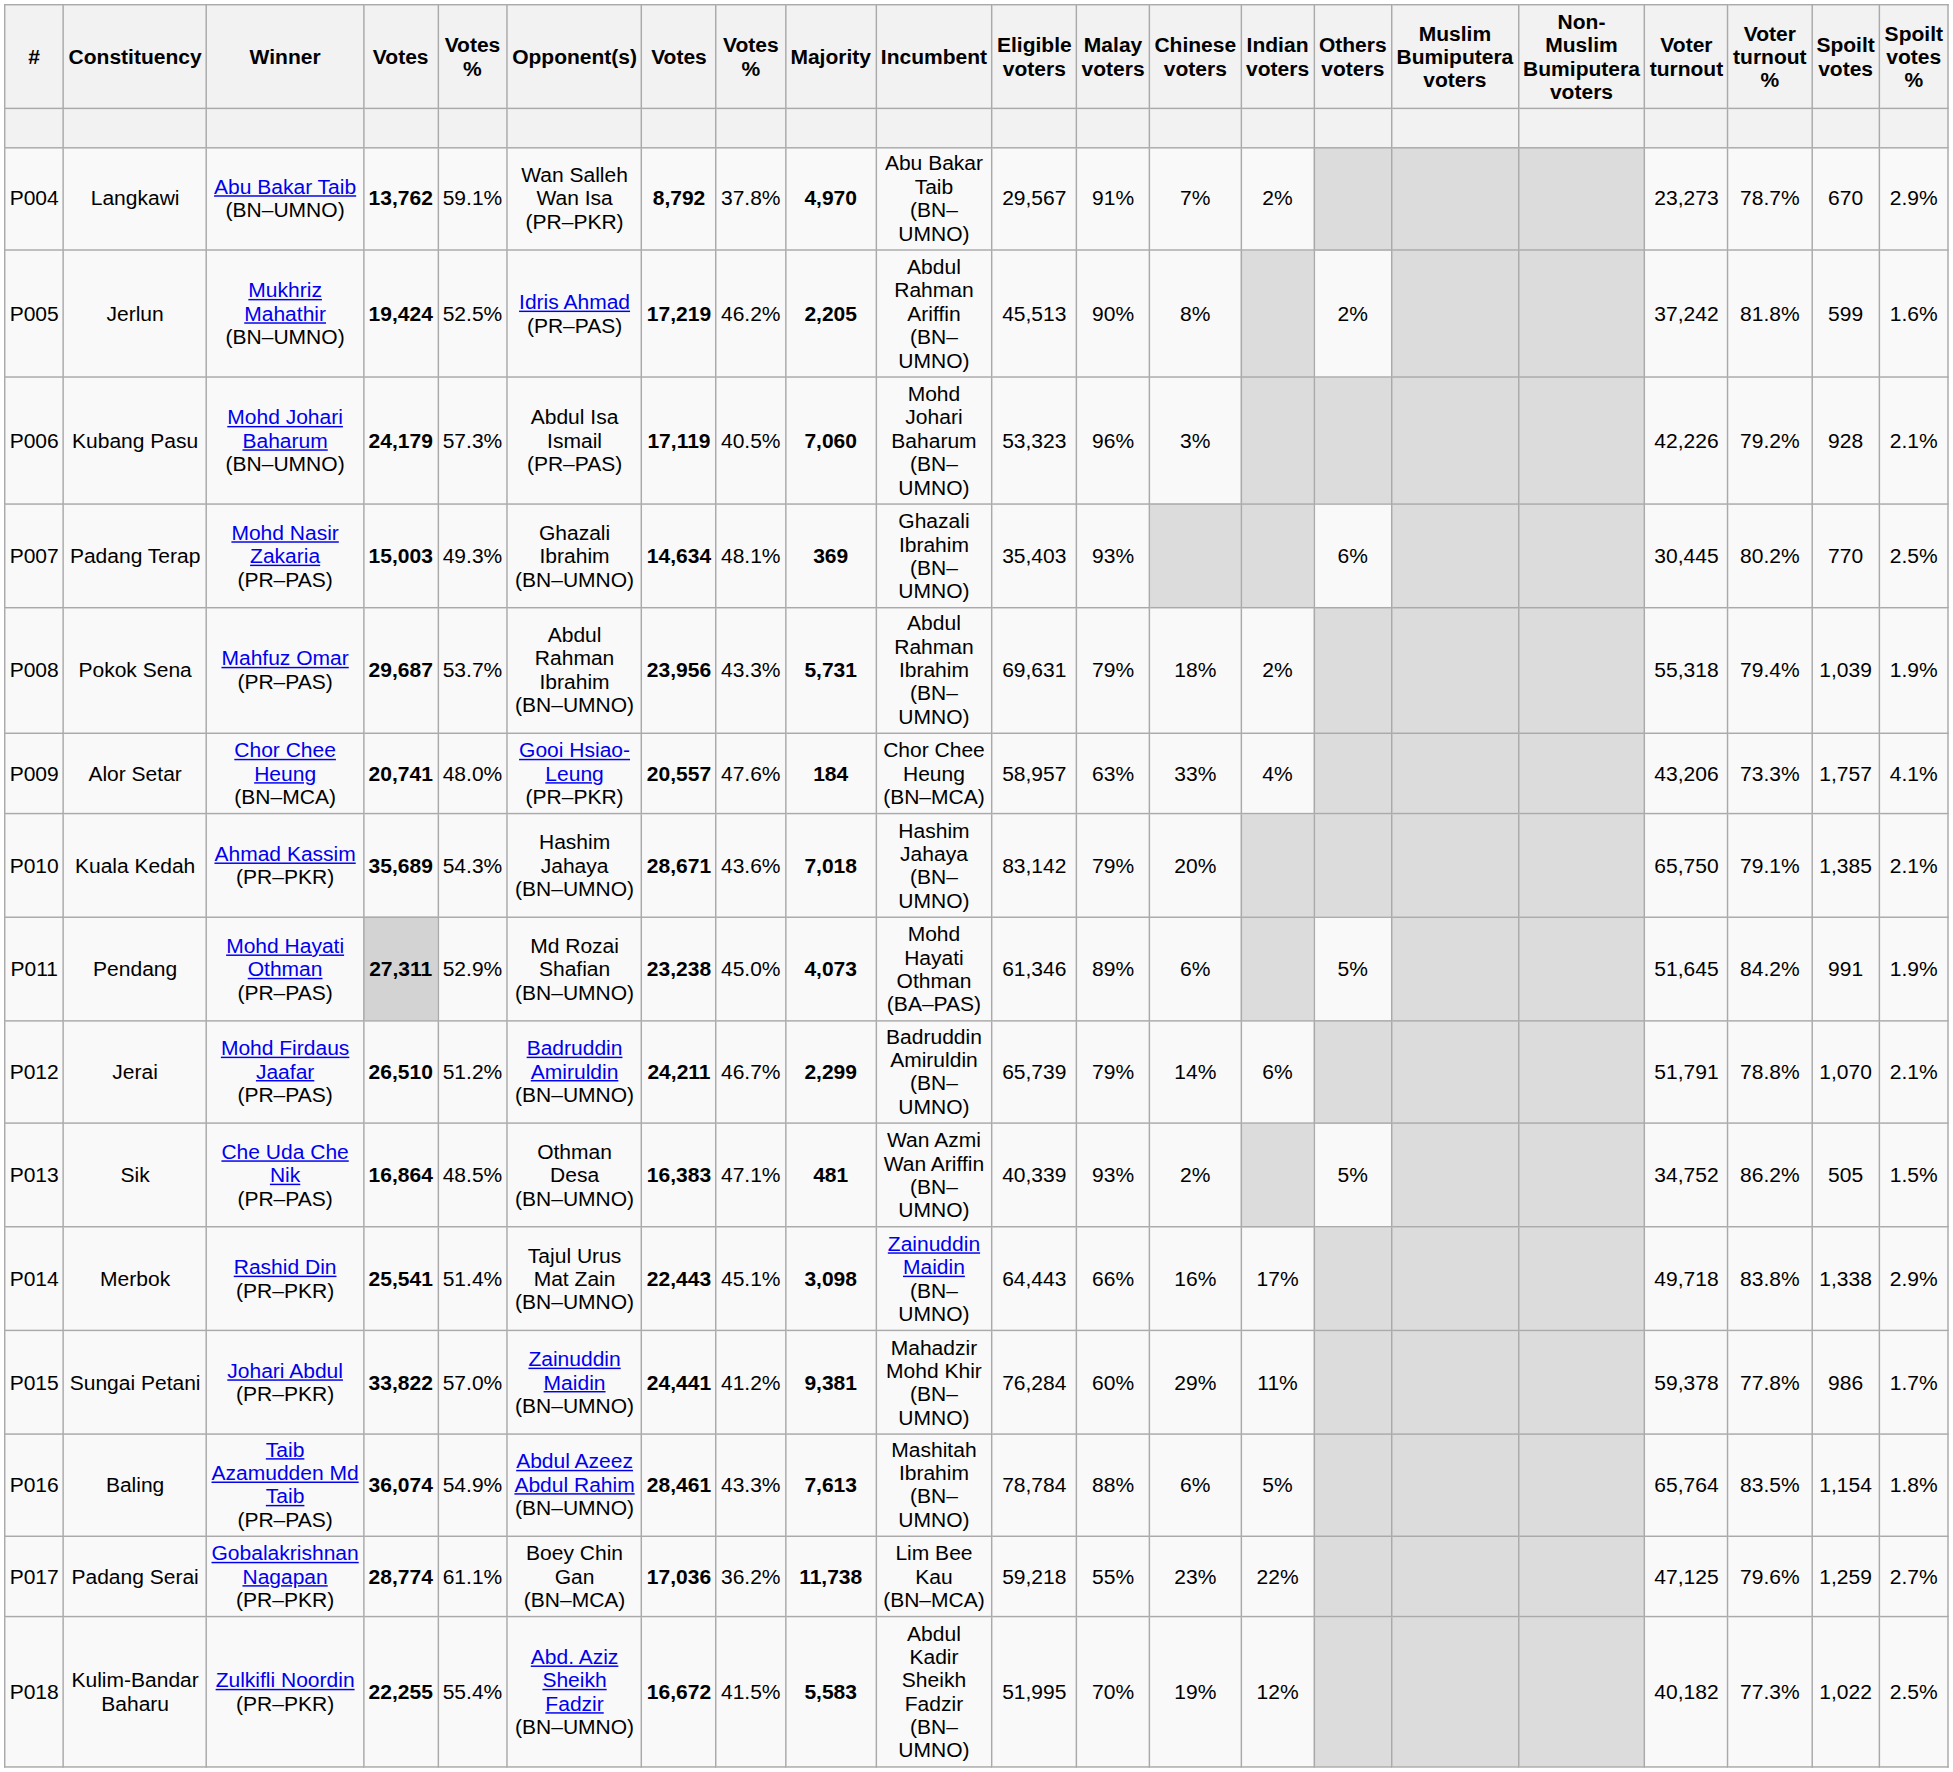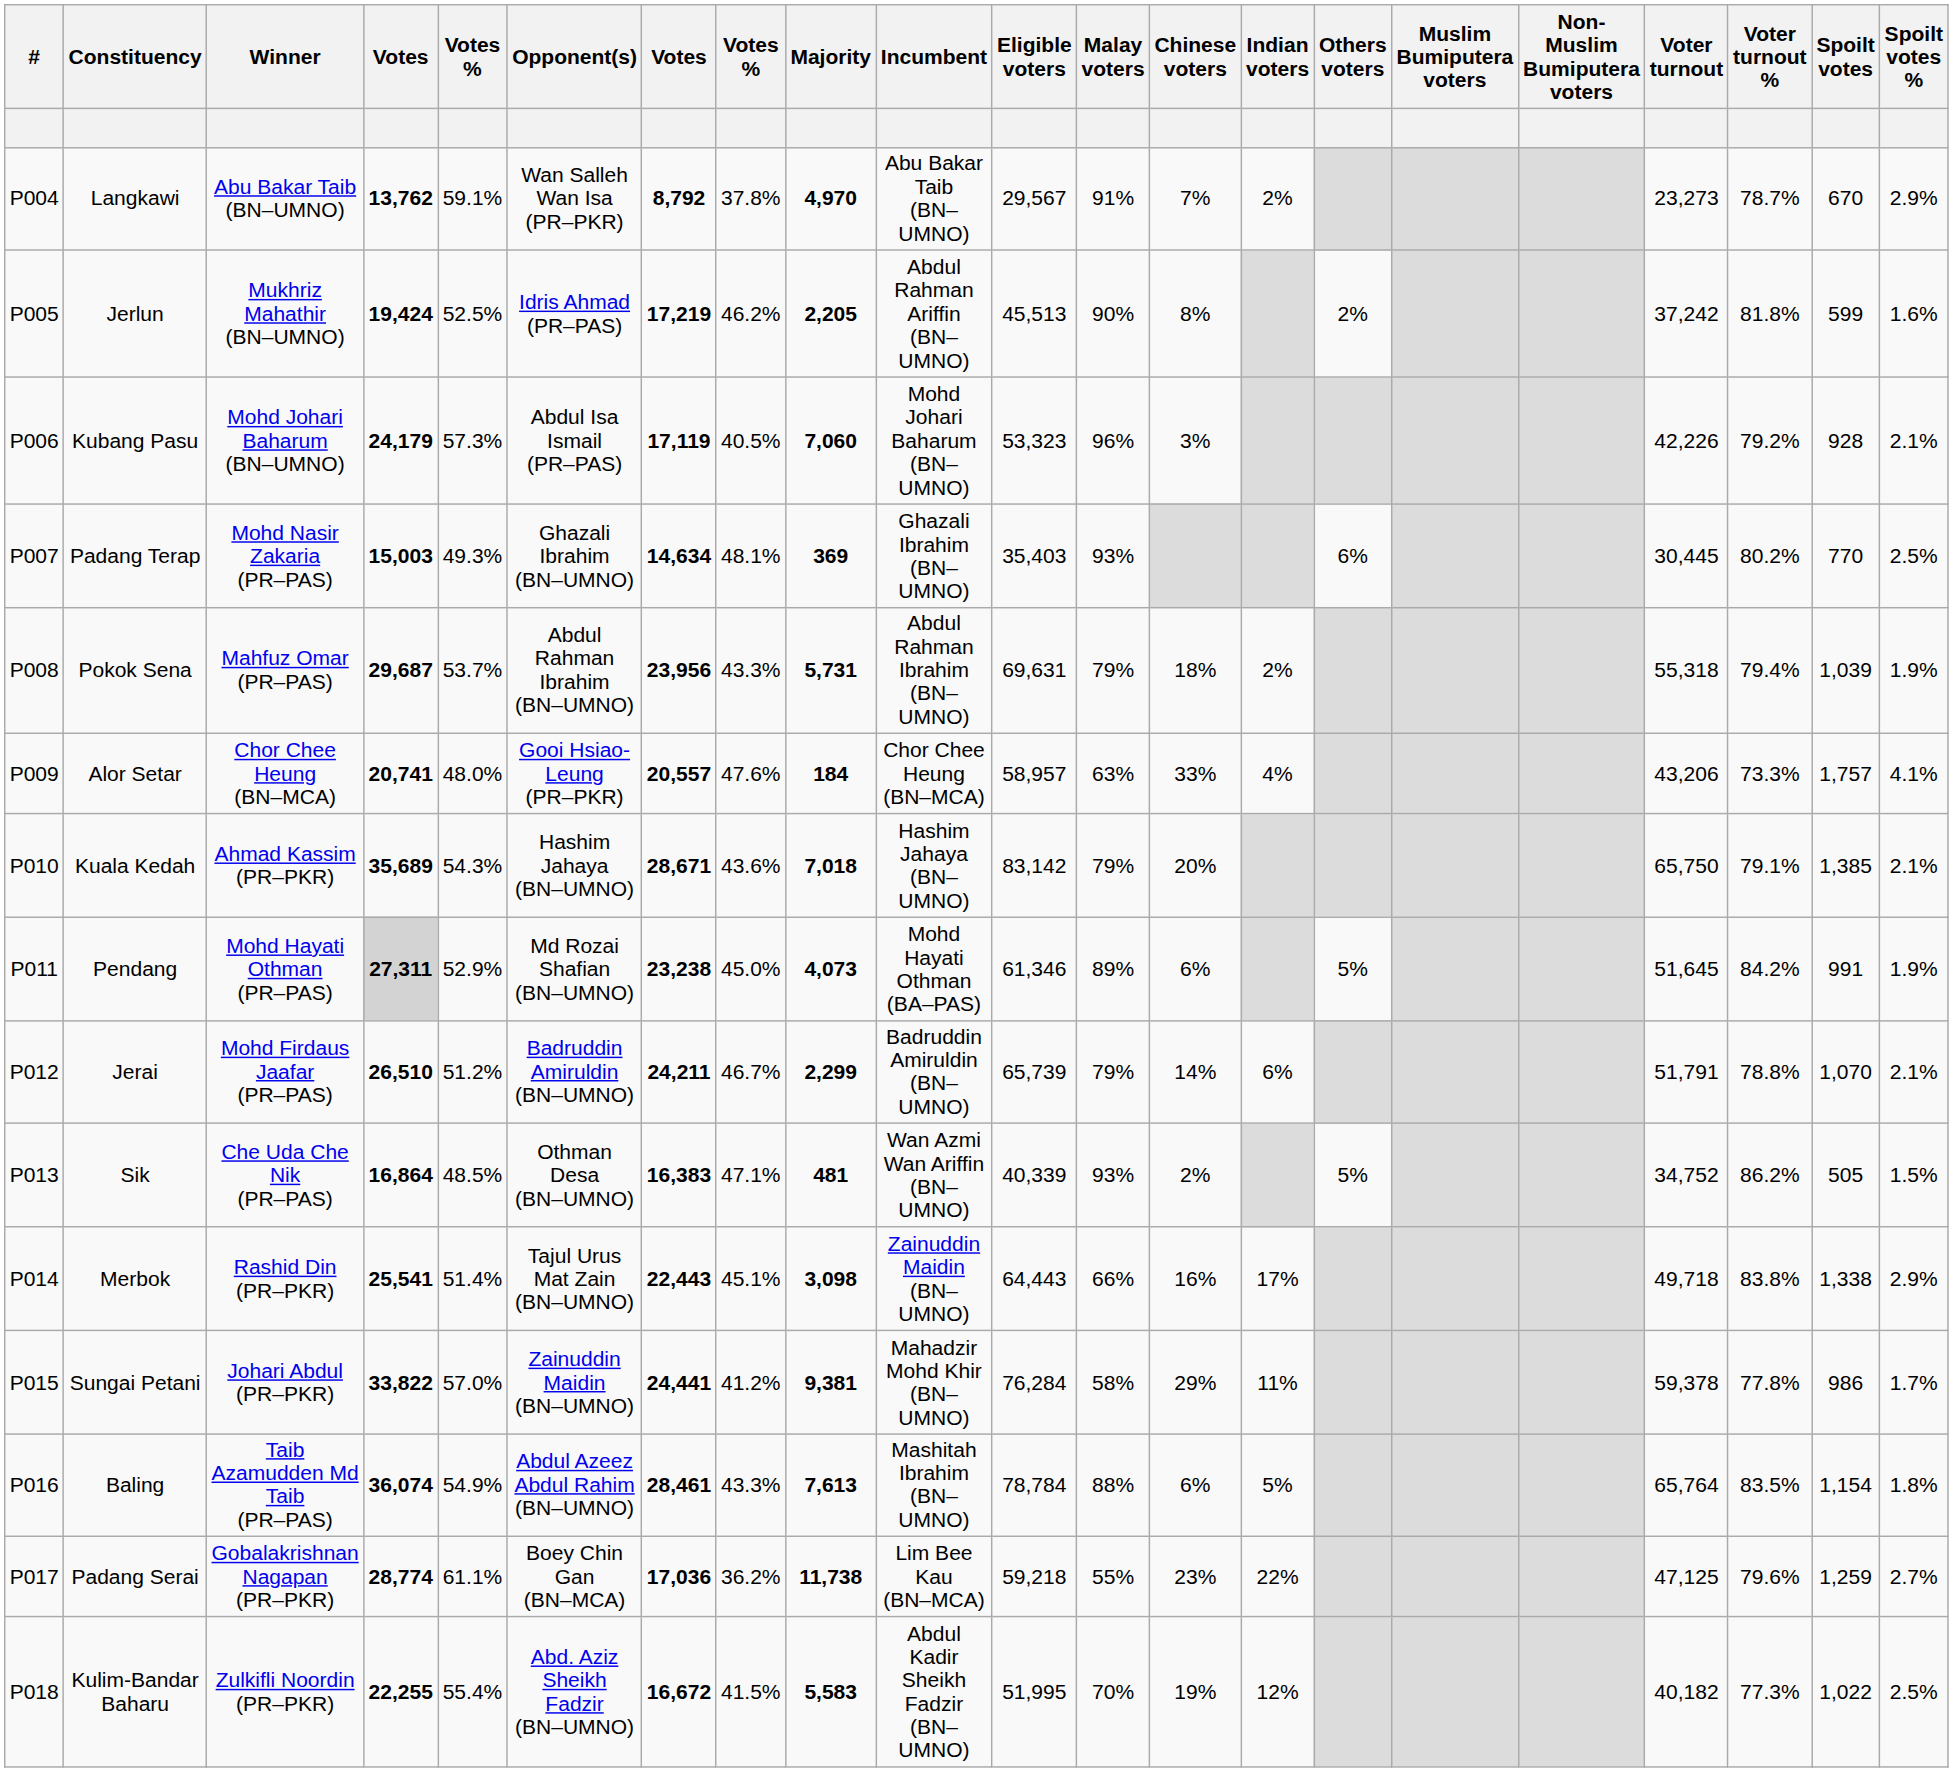(1113, 1382) 60% -> (1113, 1382) 58%
